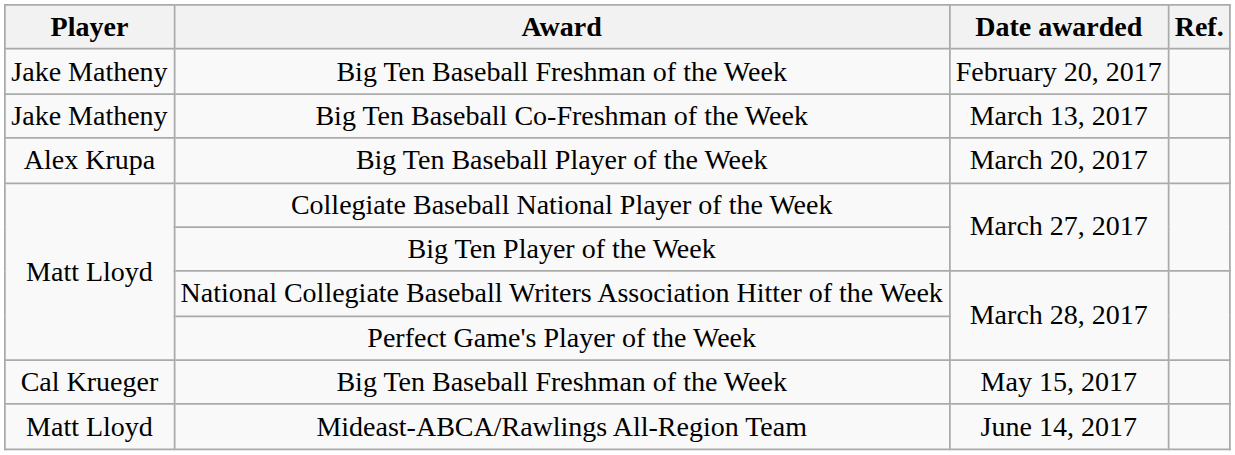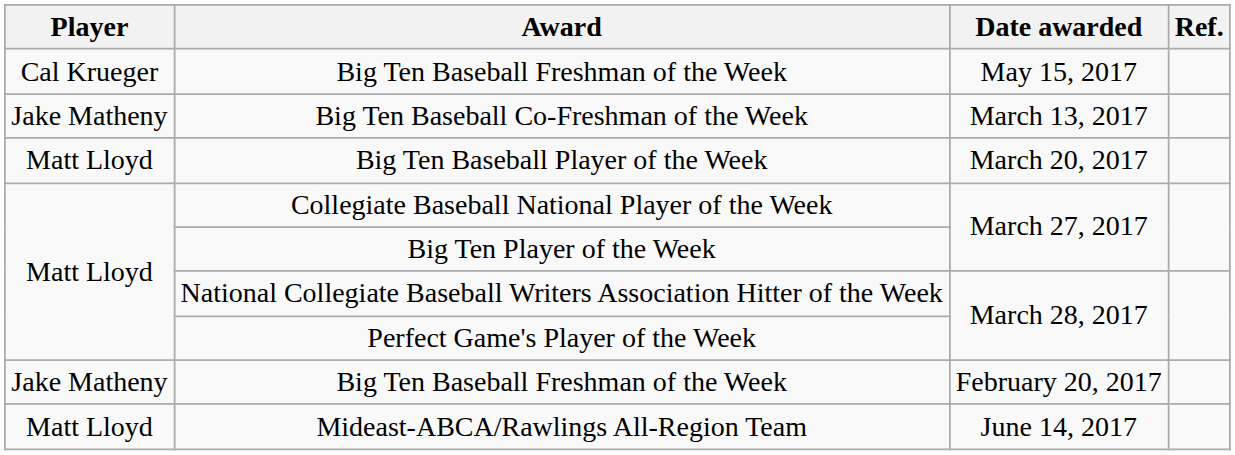rows swapped: (562, 71) <-> (562, 381)
(89, 159) Alex Krupa -> (89, 159) Matt Lloyd
